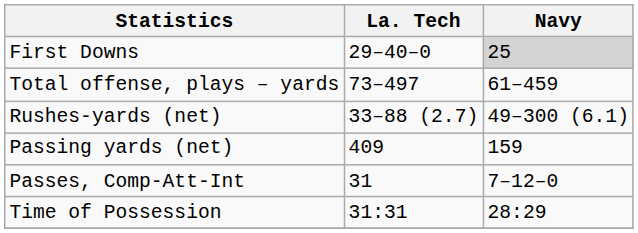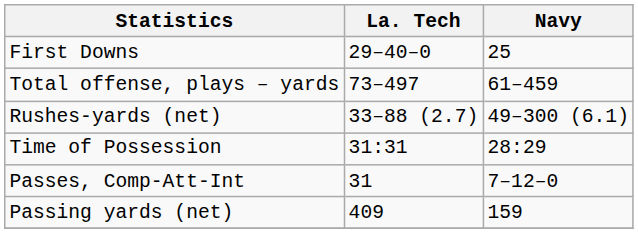(499, 53) lightgrey background -> (499, 53) no background
rows swapped: (121, 149) <-> (115, 213)
